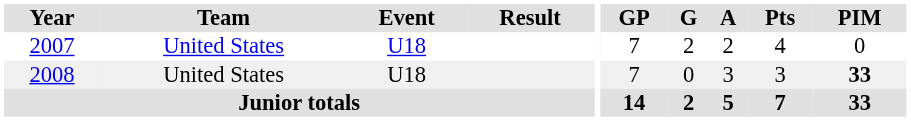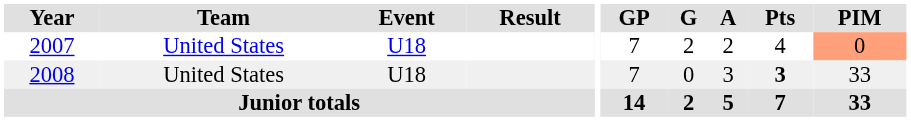(860, 46) no background -> (860, 46) lightsalmon background
(780, 74) normal -> (780, 74) bold
(860, 74) bold -> (860, 74) normal
